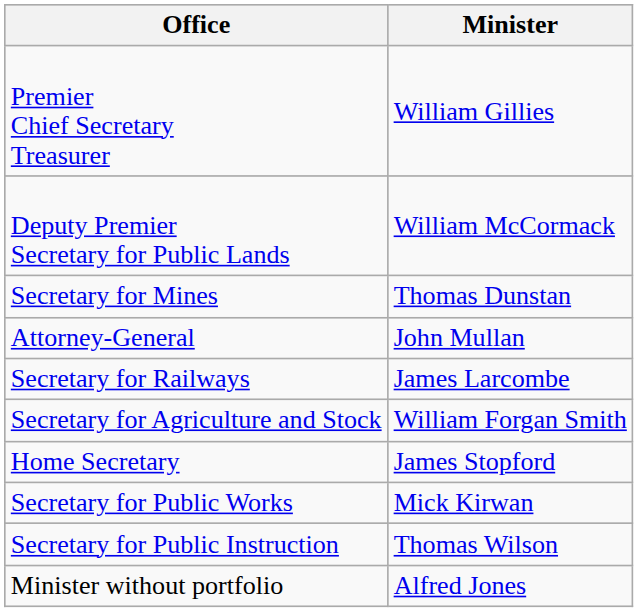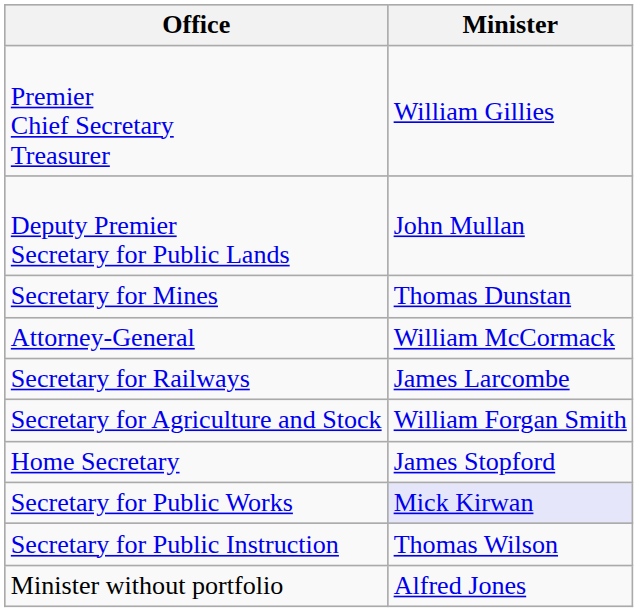(504, 225) William McCormack -> (459, 225) John Mullan
(459, 337) John Mullan -> (504, 337) William McCormack
(464, 502) no background -> (464, 502) lavender background
